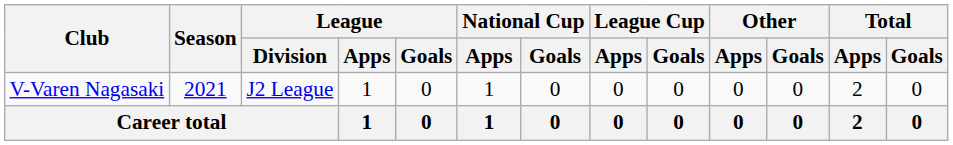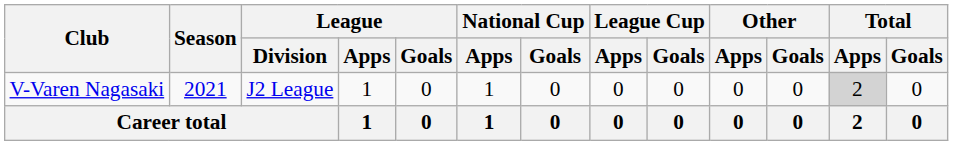(857, 88) no background -> (857, 88) lightgrey background
